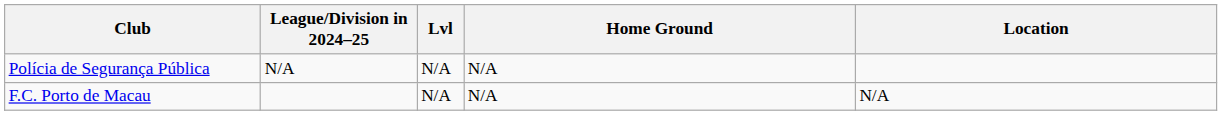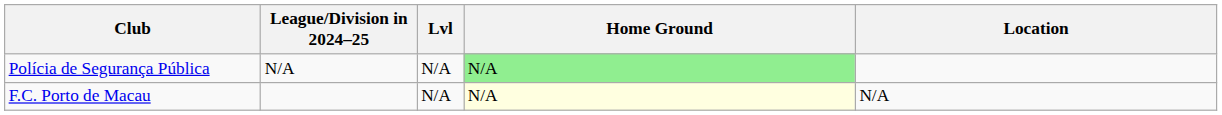(483, 68) no background -> (483, 68) lightgreen background
(483, 96) no background -> (483, 96) lightyellow background
